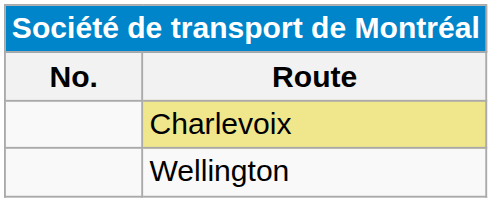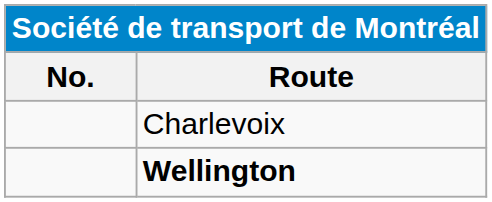(220, 123) khaki background -> (214, 123) no background
(219, 171) normal -> (219, 171) bold
